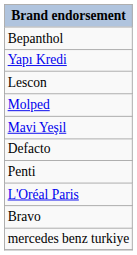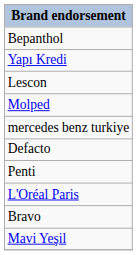(37, 127) Mavi Yeşil -> (68, 127) mercedes benz turkiye
(68, 239) mercedes benz turkiye -> (37, 239) Mavi Yeşil
